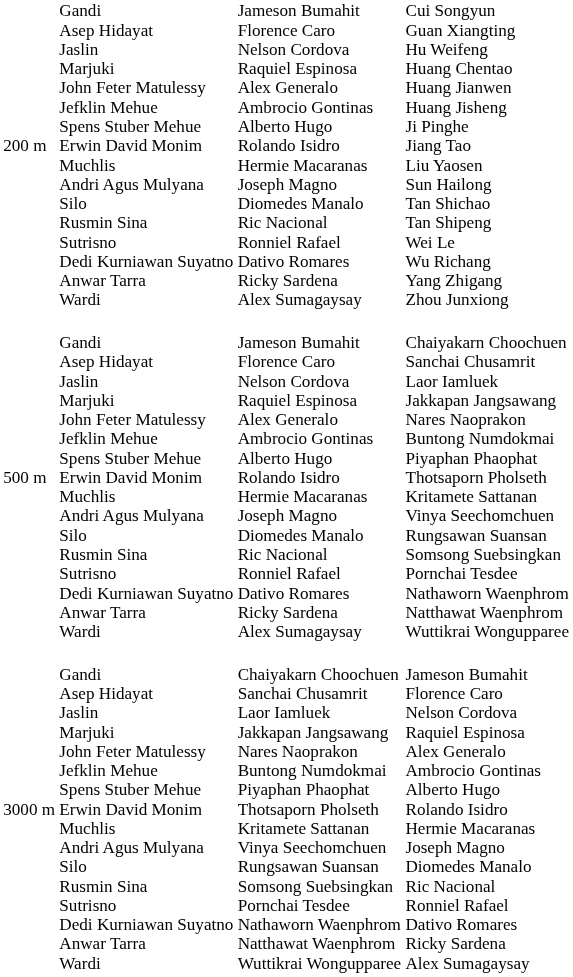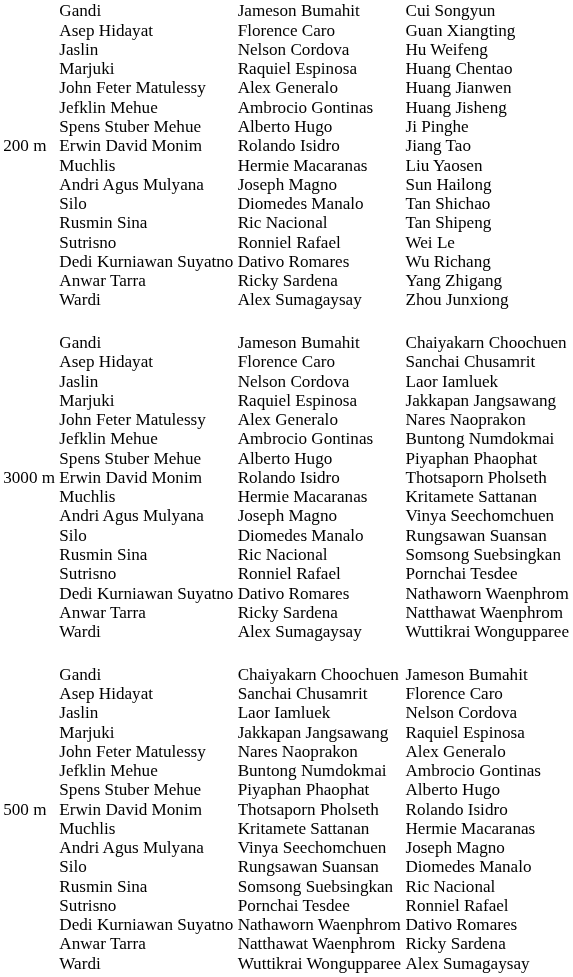(25, 477) 500 m -> (29, 477) 3000 m
(29, 809) 3000 m -> (25, 809) 500 m
